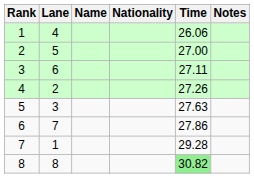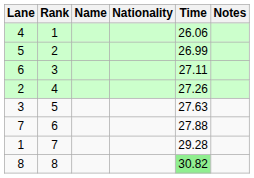columns swapped: (22, 13) <-> (55, 13)
(193, 51) 27.00 -> (193, 51) 26.99
(193, 126) 27.86 -> (193, 126) 27.88
